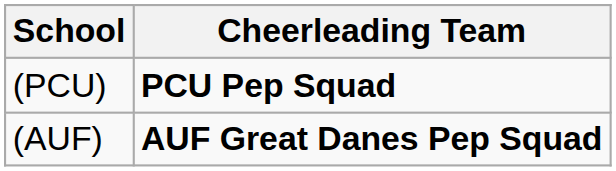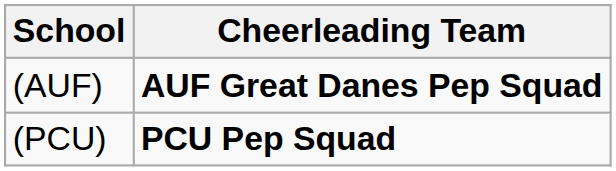rows swapped: (58, 138) <-> (60, 84)
